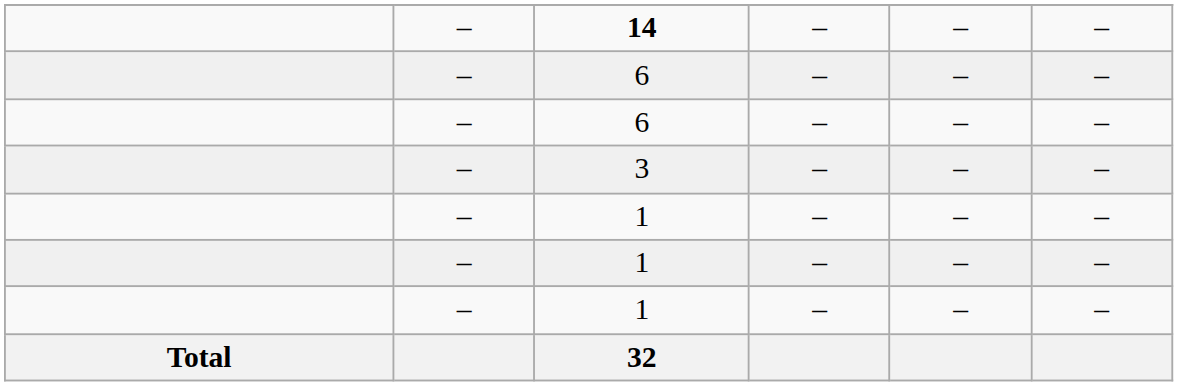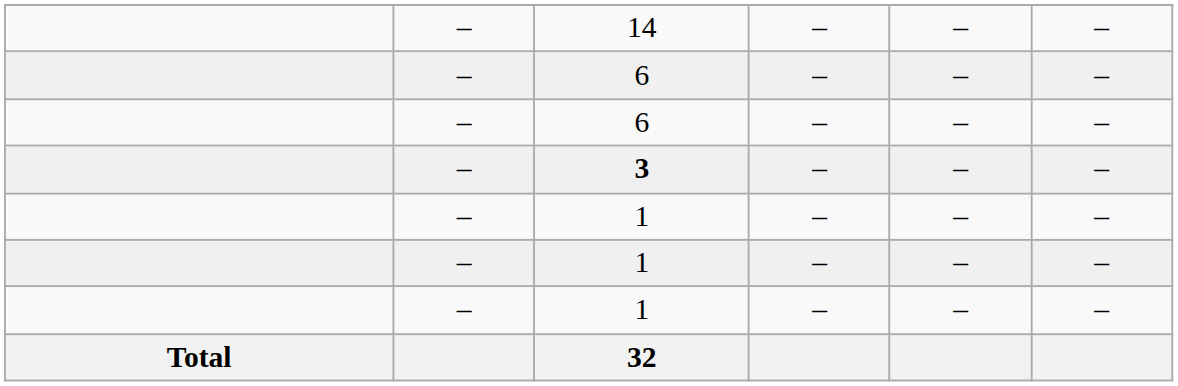(642, 27) bold -> (642, 27) normal
(642, 168) normal -> (642, 168) bold
